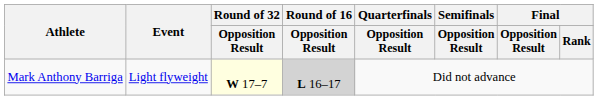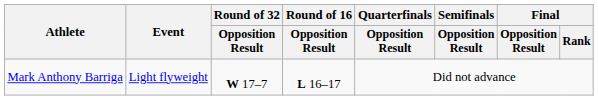(247, 85) lightyellow background -> (247, 85) no background
(319, 85) lightgrey background -> (319, 85) no background
